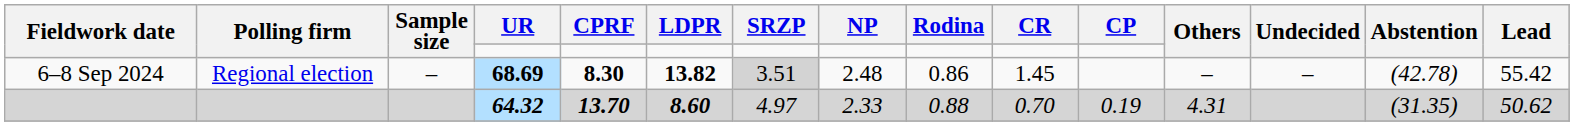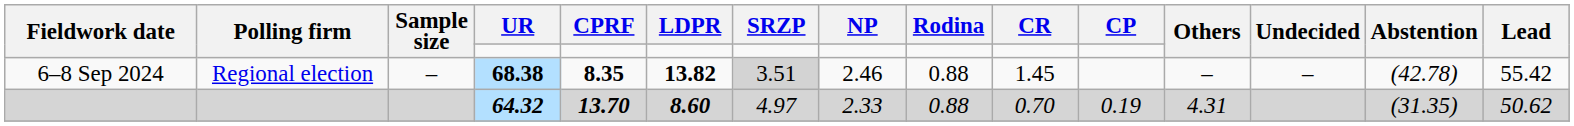(518, 73) 68.69 -> (518, 73) 68.38
(604, 73) 8.30 -> (604, 73) 8.35
(862, 73) 2.48 -> (862, 73) 2.46
(949, 73) 0.86 -> (949, 73) 0.88
